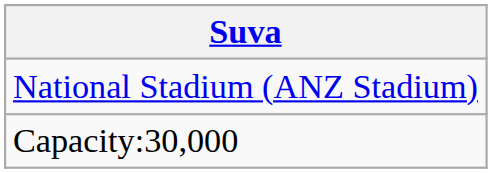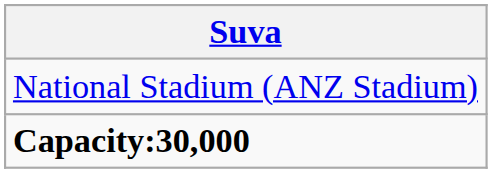(126, 140) normal -> (131, 140) bold
